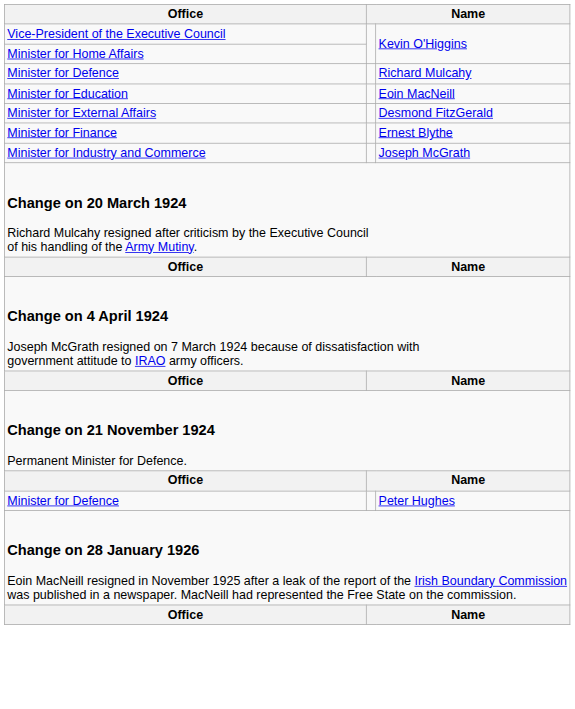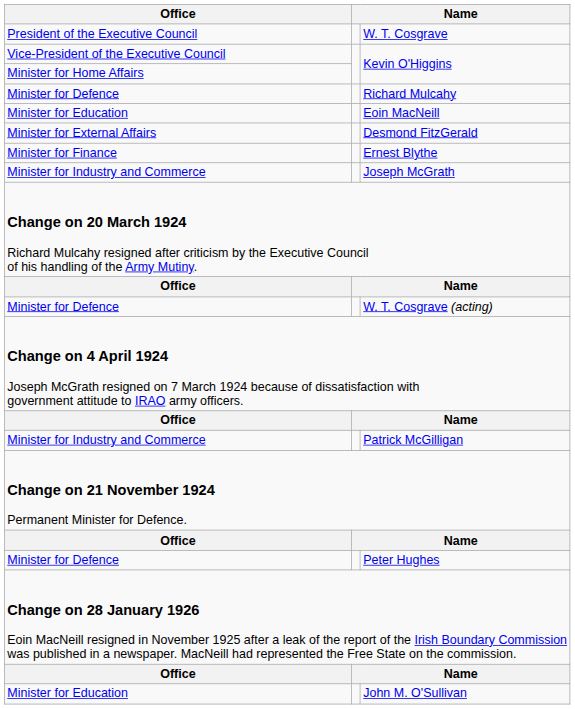+ row: (102, 34)
+ row: (63, 306)
+ row: (106, 440)
+ row: (68, 693)
